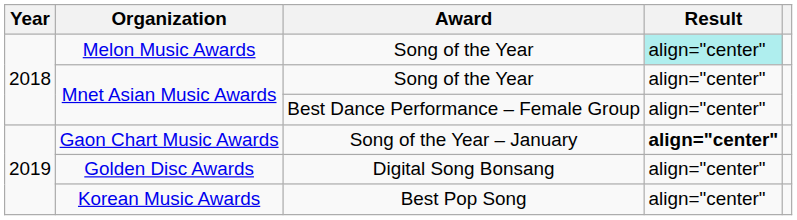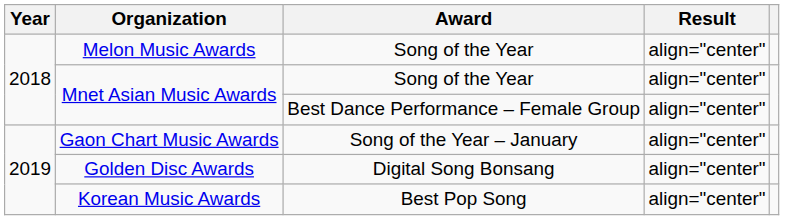(707, 49) paleturquoise background -> (707, 49) no background
(713, 139) bold -> (707, 139) normal
